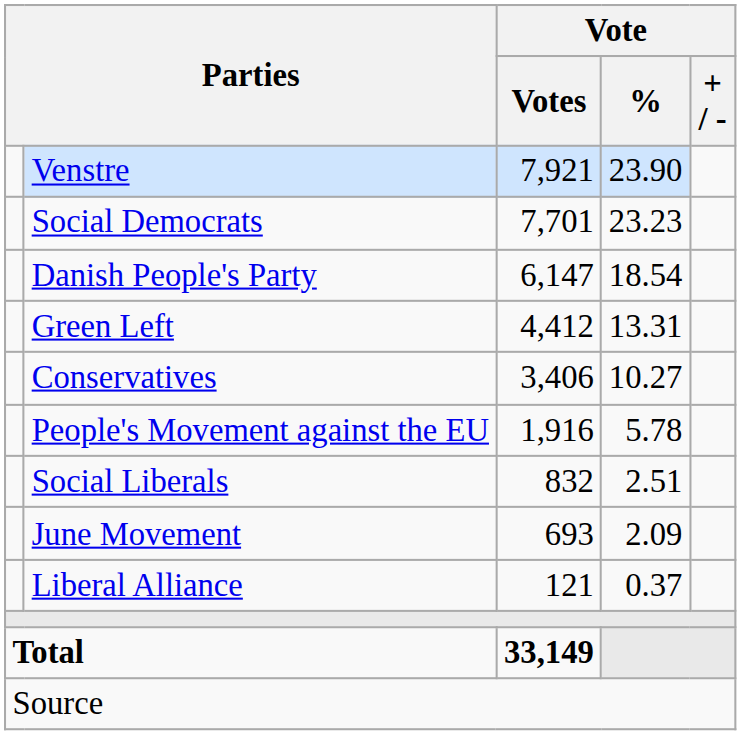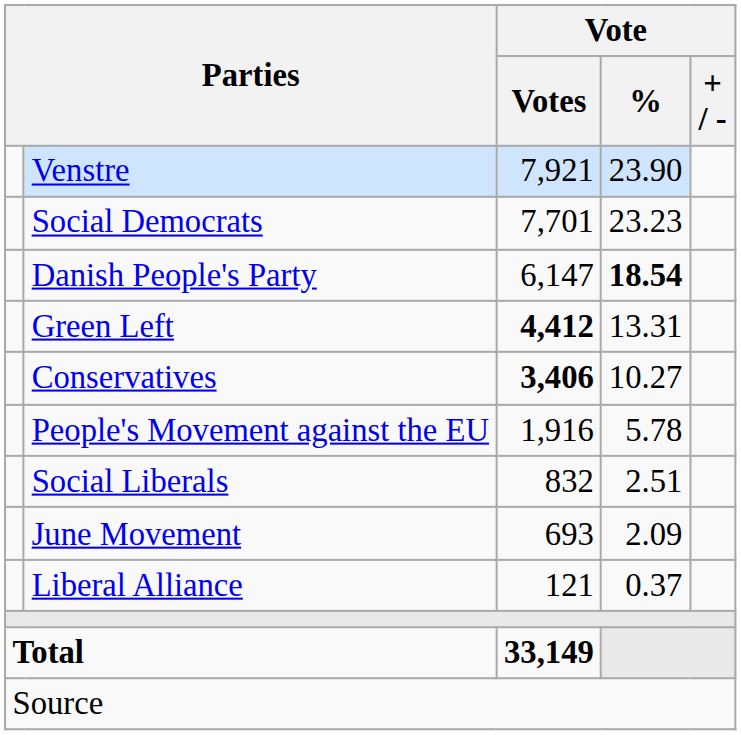(646, 274) normal -> (646, 274) bold
(557, 325) normal -> (557, 325) bold
(557, 377) normal -> (557, 377) bold
